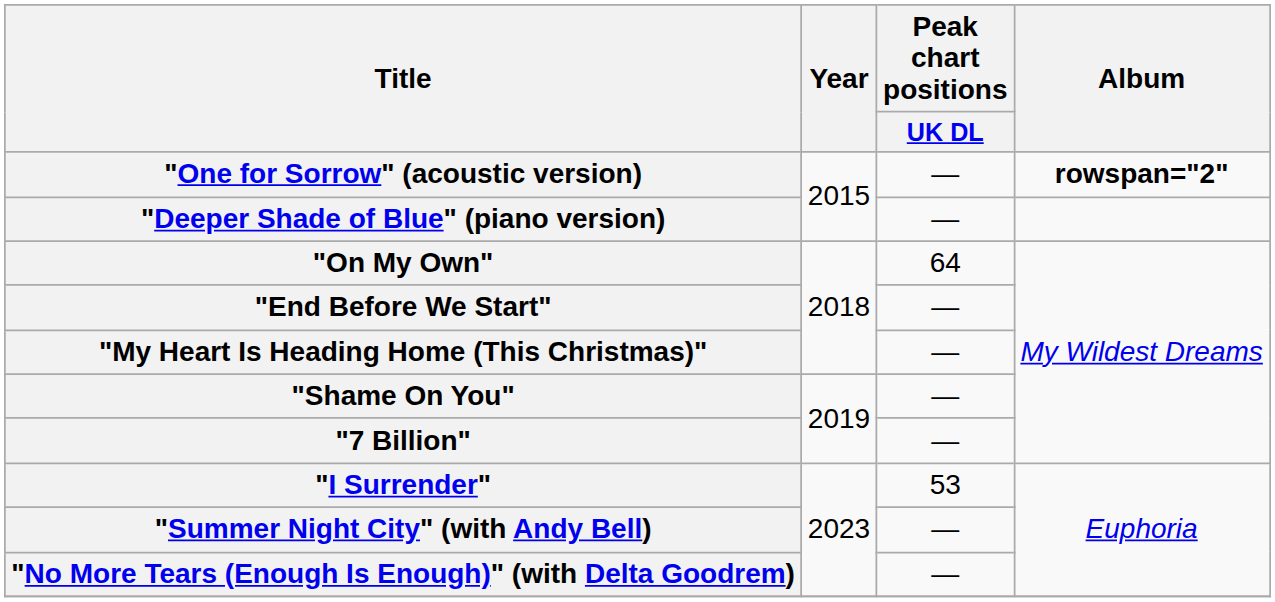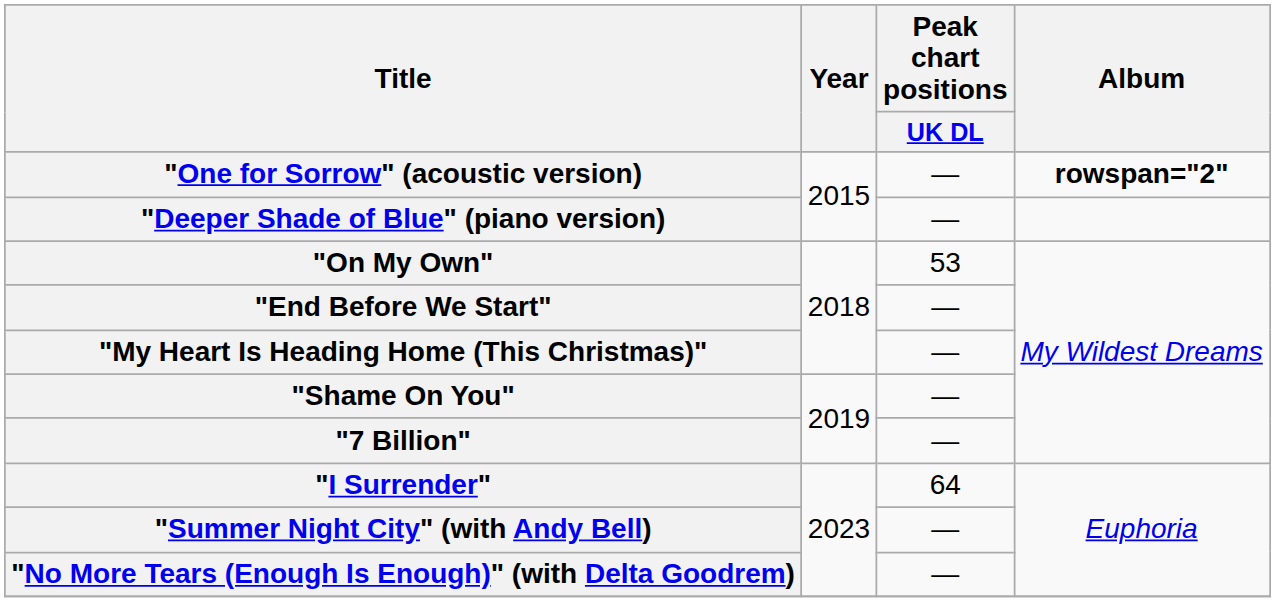(945, 262) 64 -> (945, 262) 53
(945, 484) 53 -> (945, 484) 64
